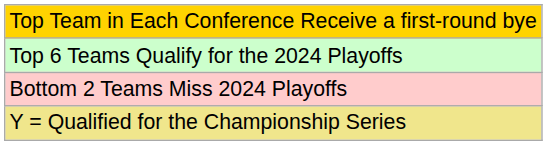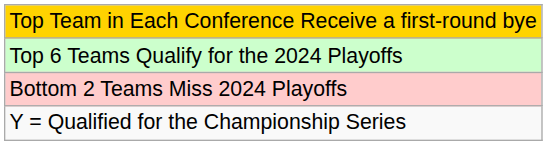(208, 122) khaki background -> (208, 122) no background
